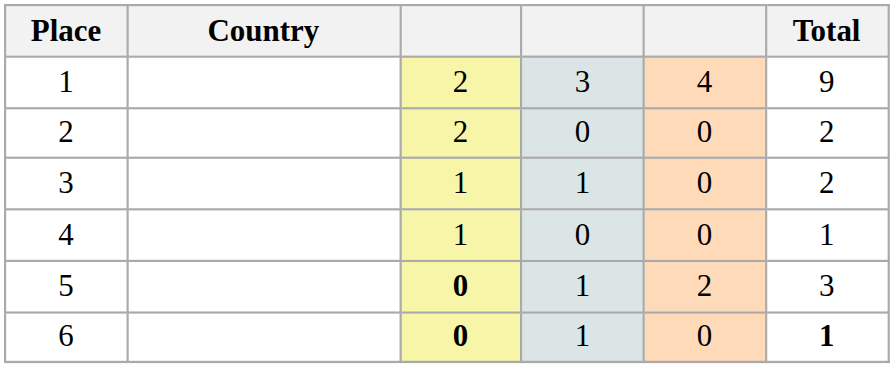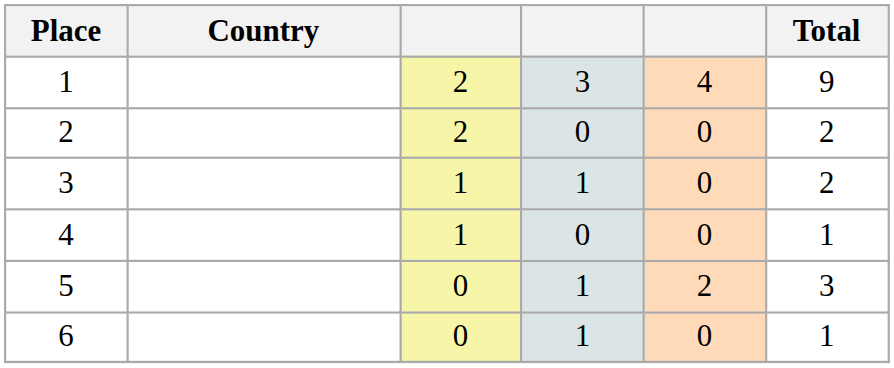(461, 285) bold -> (461, 285) normal
(461, 336) bold -> (461, 336) normal
(827, 336) bold -> (827, 336) normal
